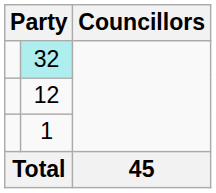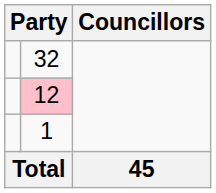(47, 59) paleturquoise background -> (47, 59) no background
(47, 95) no background -> (47, 95) pink background
